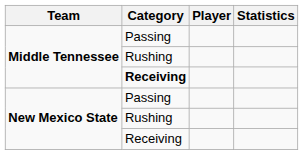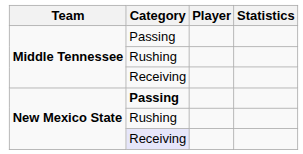(156, 77) bold -> (158, 77) normal
(148, 97) normal -> (154, 97) bold
(153, 139) no background -> (158, 139) lavender background
